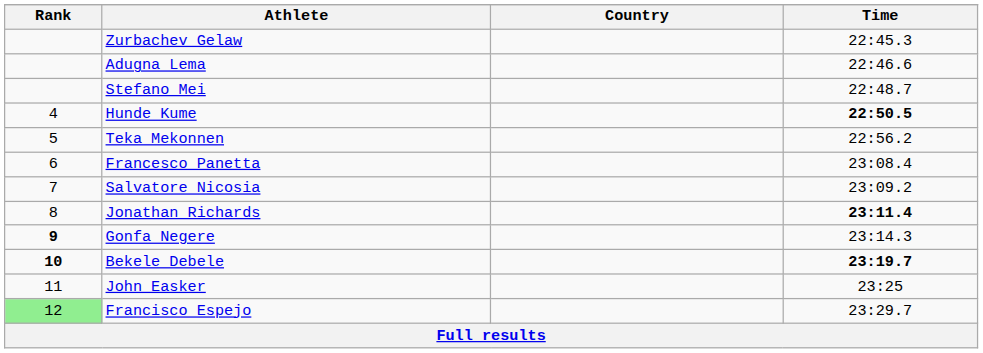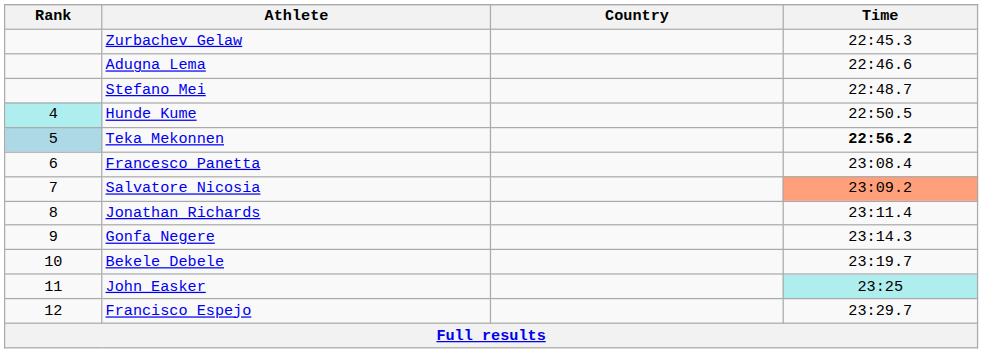(53, 115) no background -> (53, 115) paleturquoise background
(880, 115) bold -> (880, 115) normal
(53, 140) no background -> (53, 140) lightblue background
(880, 140) normal -> (880, 140) bold
(880, 189) no background -> (880, 189) lightsalmon background
(880, 213) bold -> (880, 213) normal
(53, 238) bold -> (53, 238) normal
(53, 262) bold -> (53, 262) normal
(880, 262) bold -> (880, 262) normal
(880, 287) no background -> (880, 287) paleturquoise background
(53, 311) lightgreen background -> (53, 311) no background
